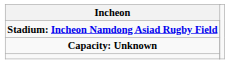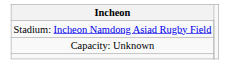(112, 29) bold -> (112, 29) normal
(112, 45) bold -> (112, 45) normal
